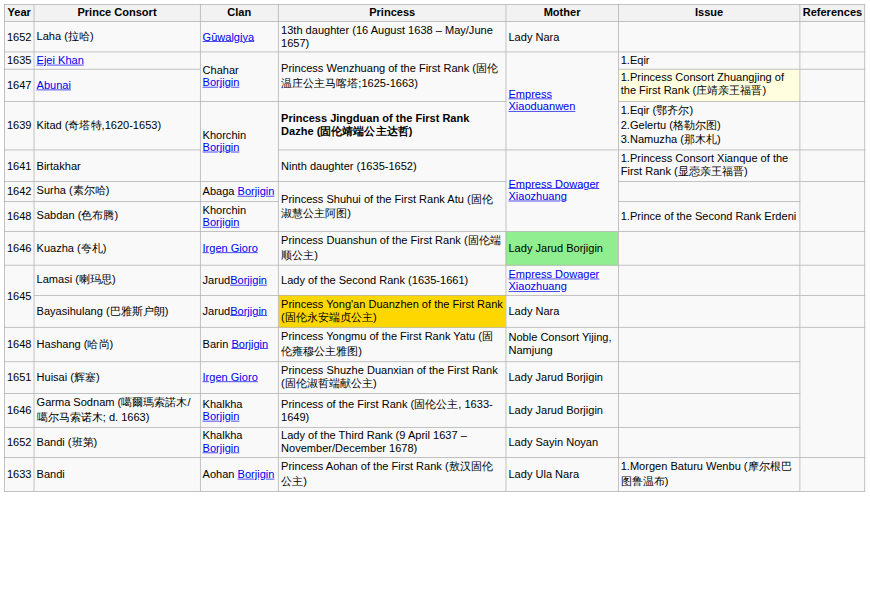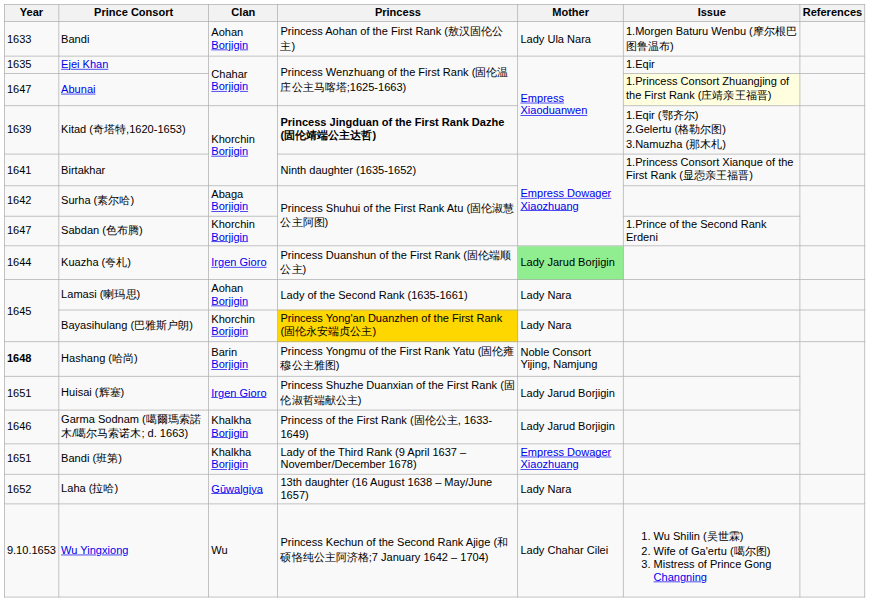rows swapped: (51, 474) <-> (65, 36)
(19, 216) 1648 -> (19, 231) 1647
(19, 248) 1646 -> (19, 263) 1644
(235, 280) JarudBorjigin -> (230, 295) Aohan Borjigin
(554, 280) Empress Dowager Xiaozhuang -> (546, 295) Lady Nara
(235, 311) JarudBorjigin -> (233, 325) Khorchin Borjigin
(19, 344) normal -> (19, 359) bold
(19, 442) 1652 -> (19, 459) 1651
(553, 442) Lady Sayin Noyan -> (566, 459) Empress Dowager Xiaozhuang
+ row: (95, 550)
